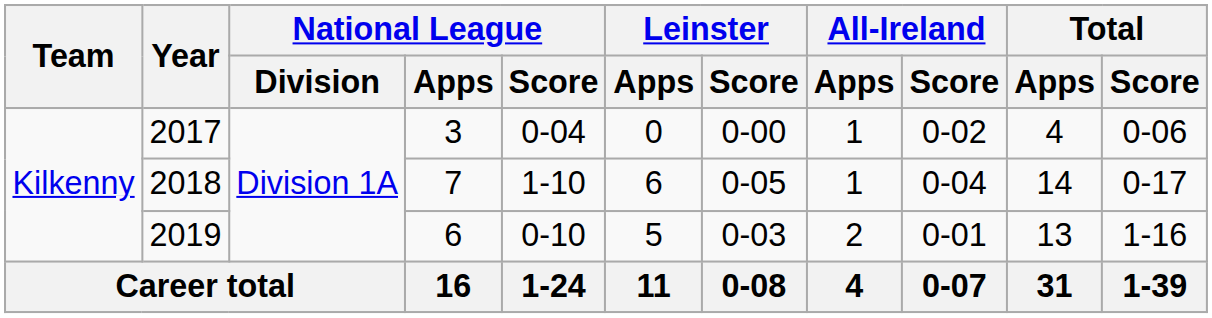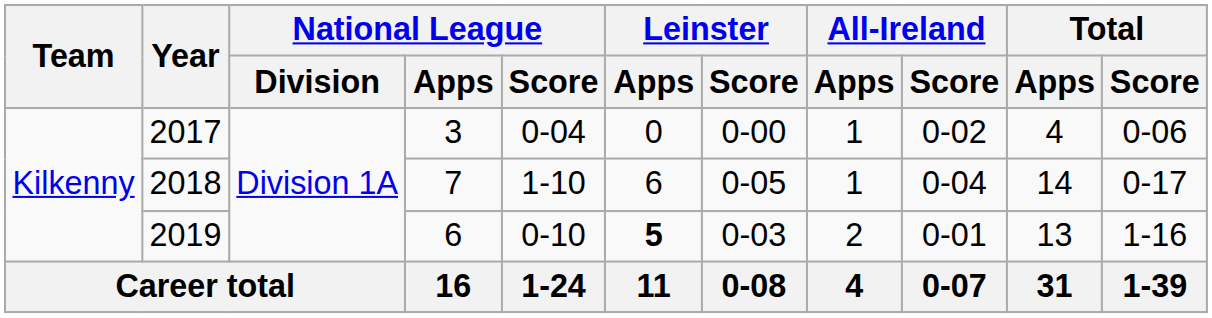(654, 235) normal -> (654, 235) bold
